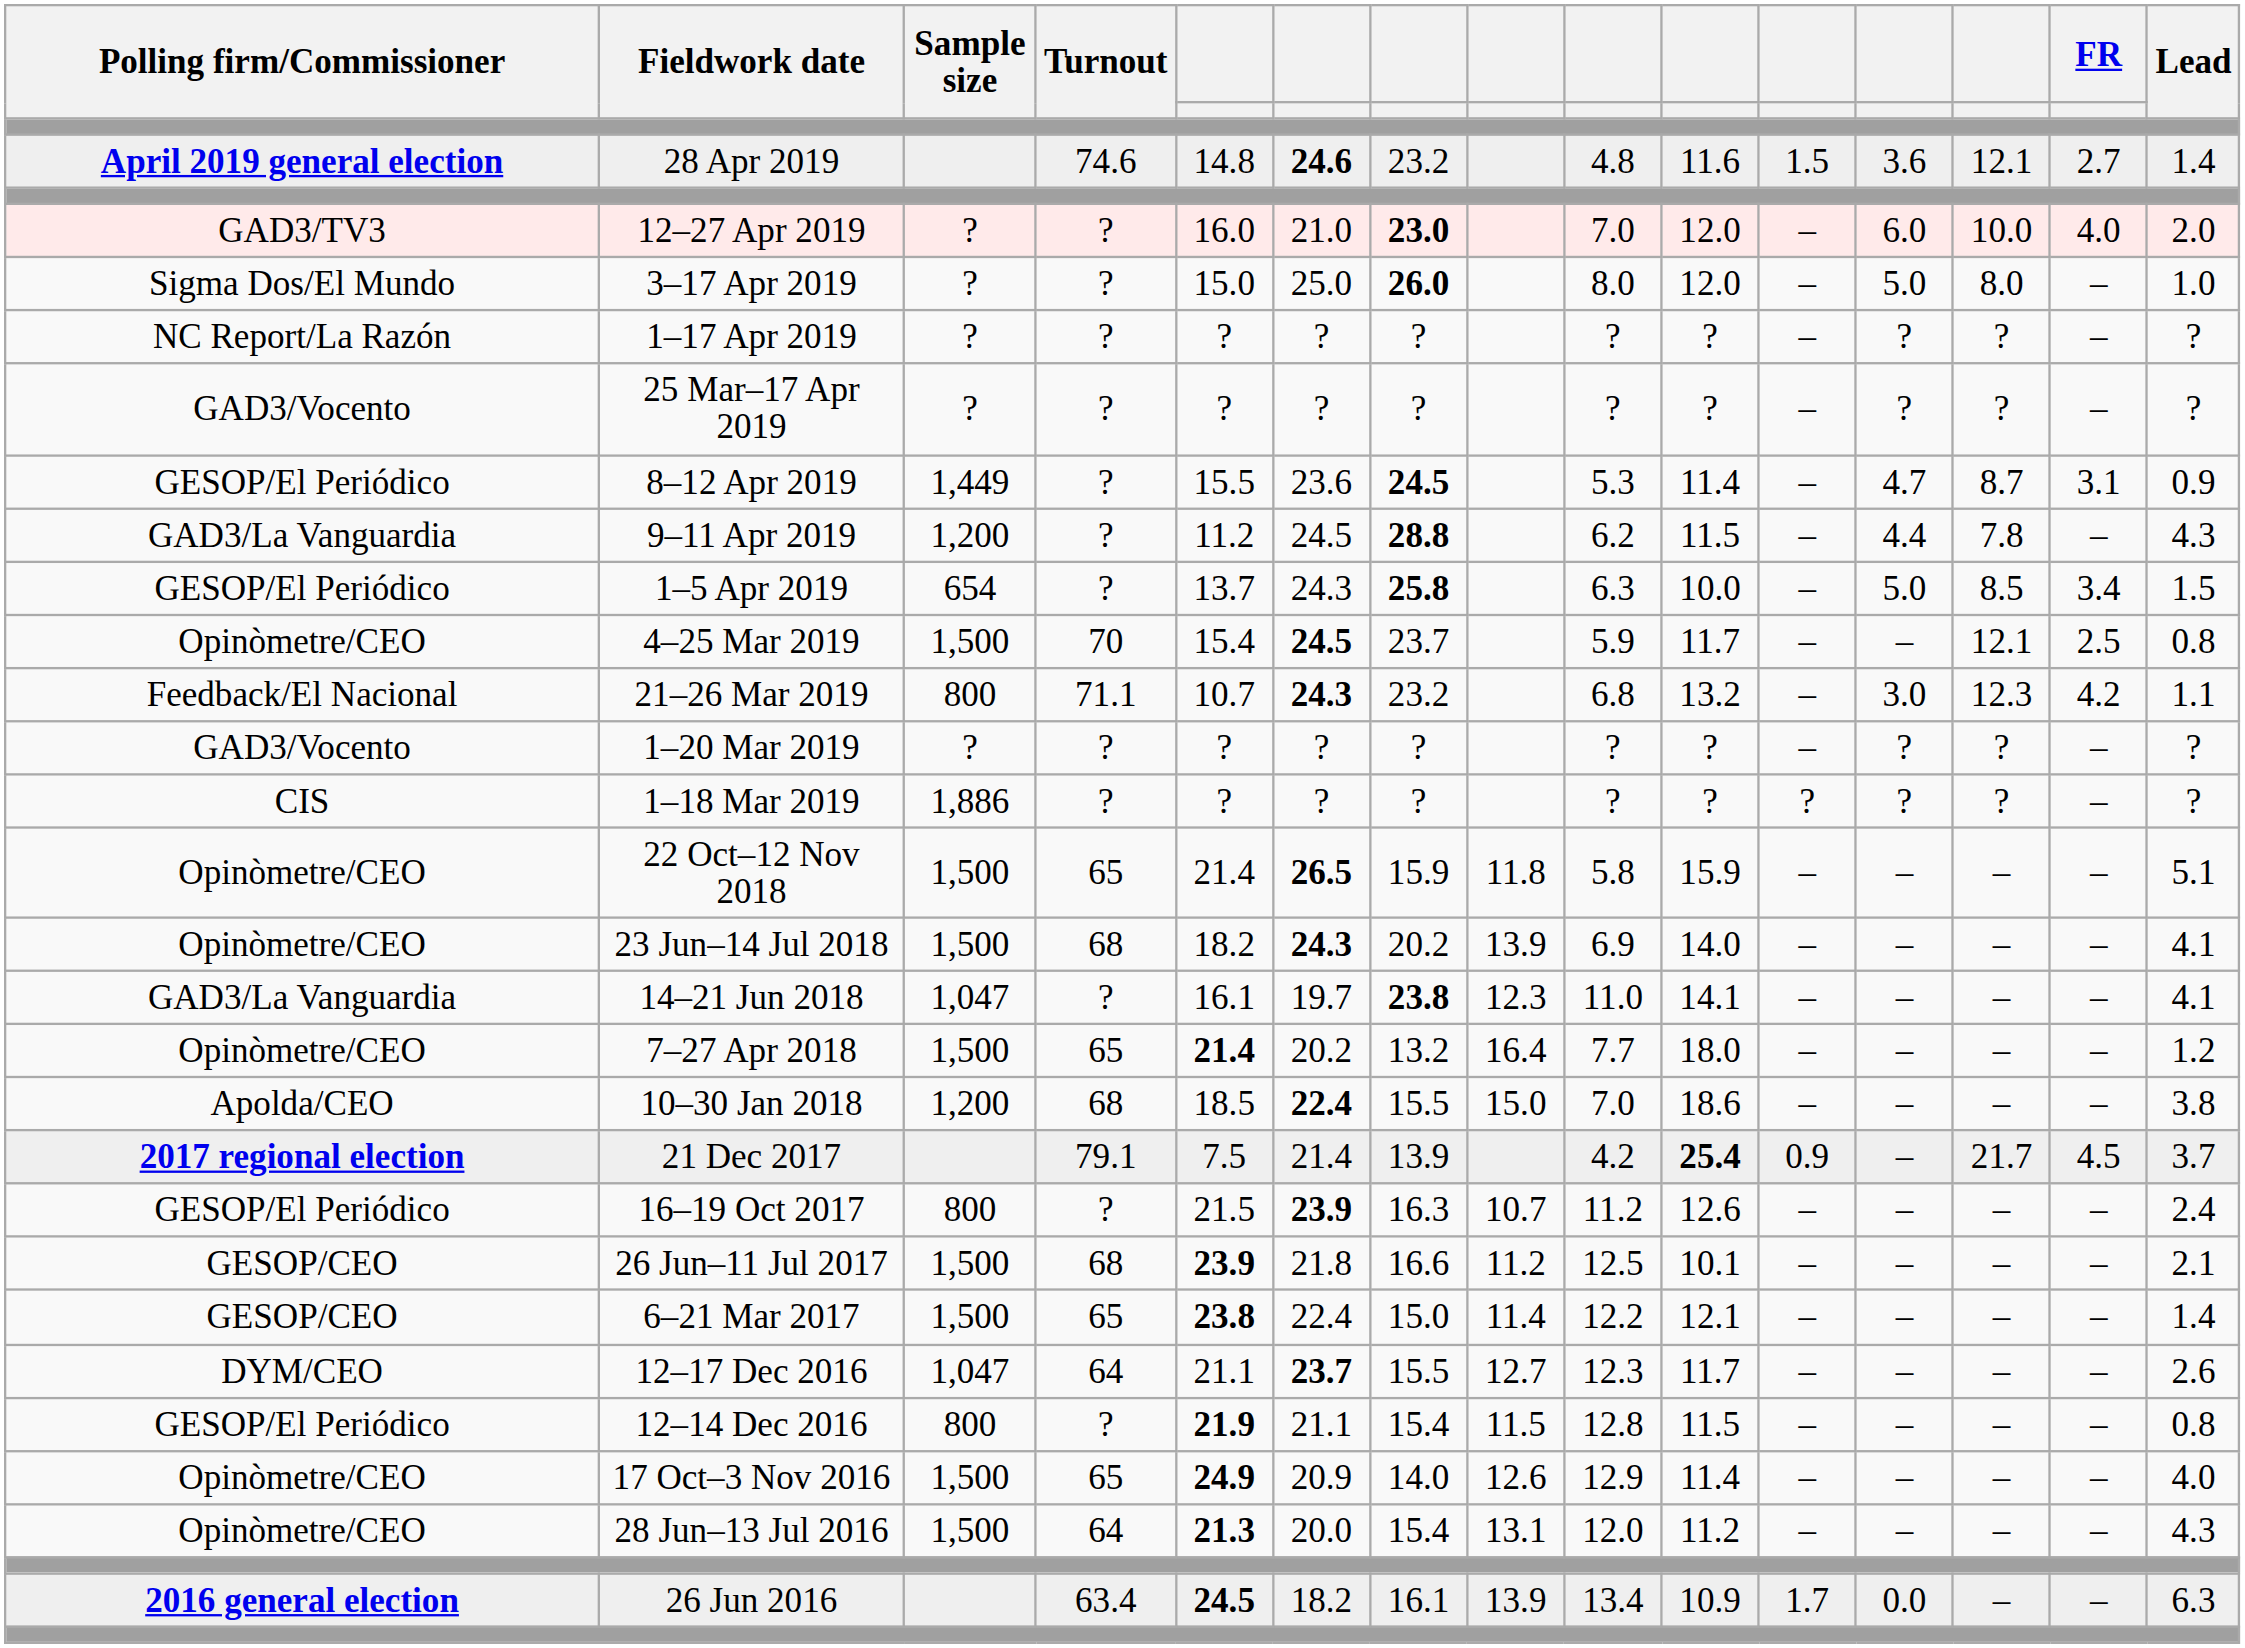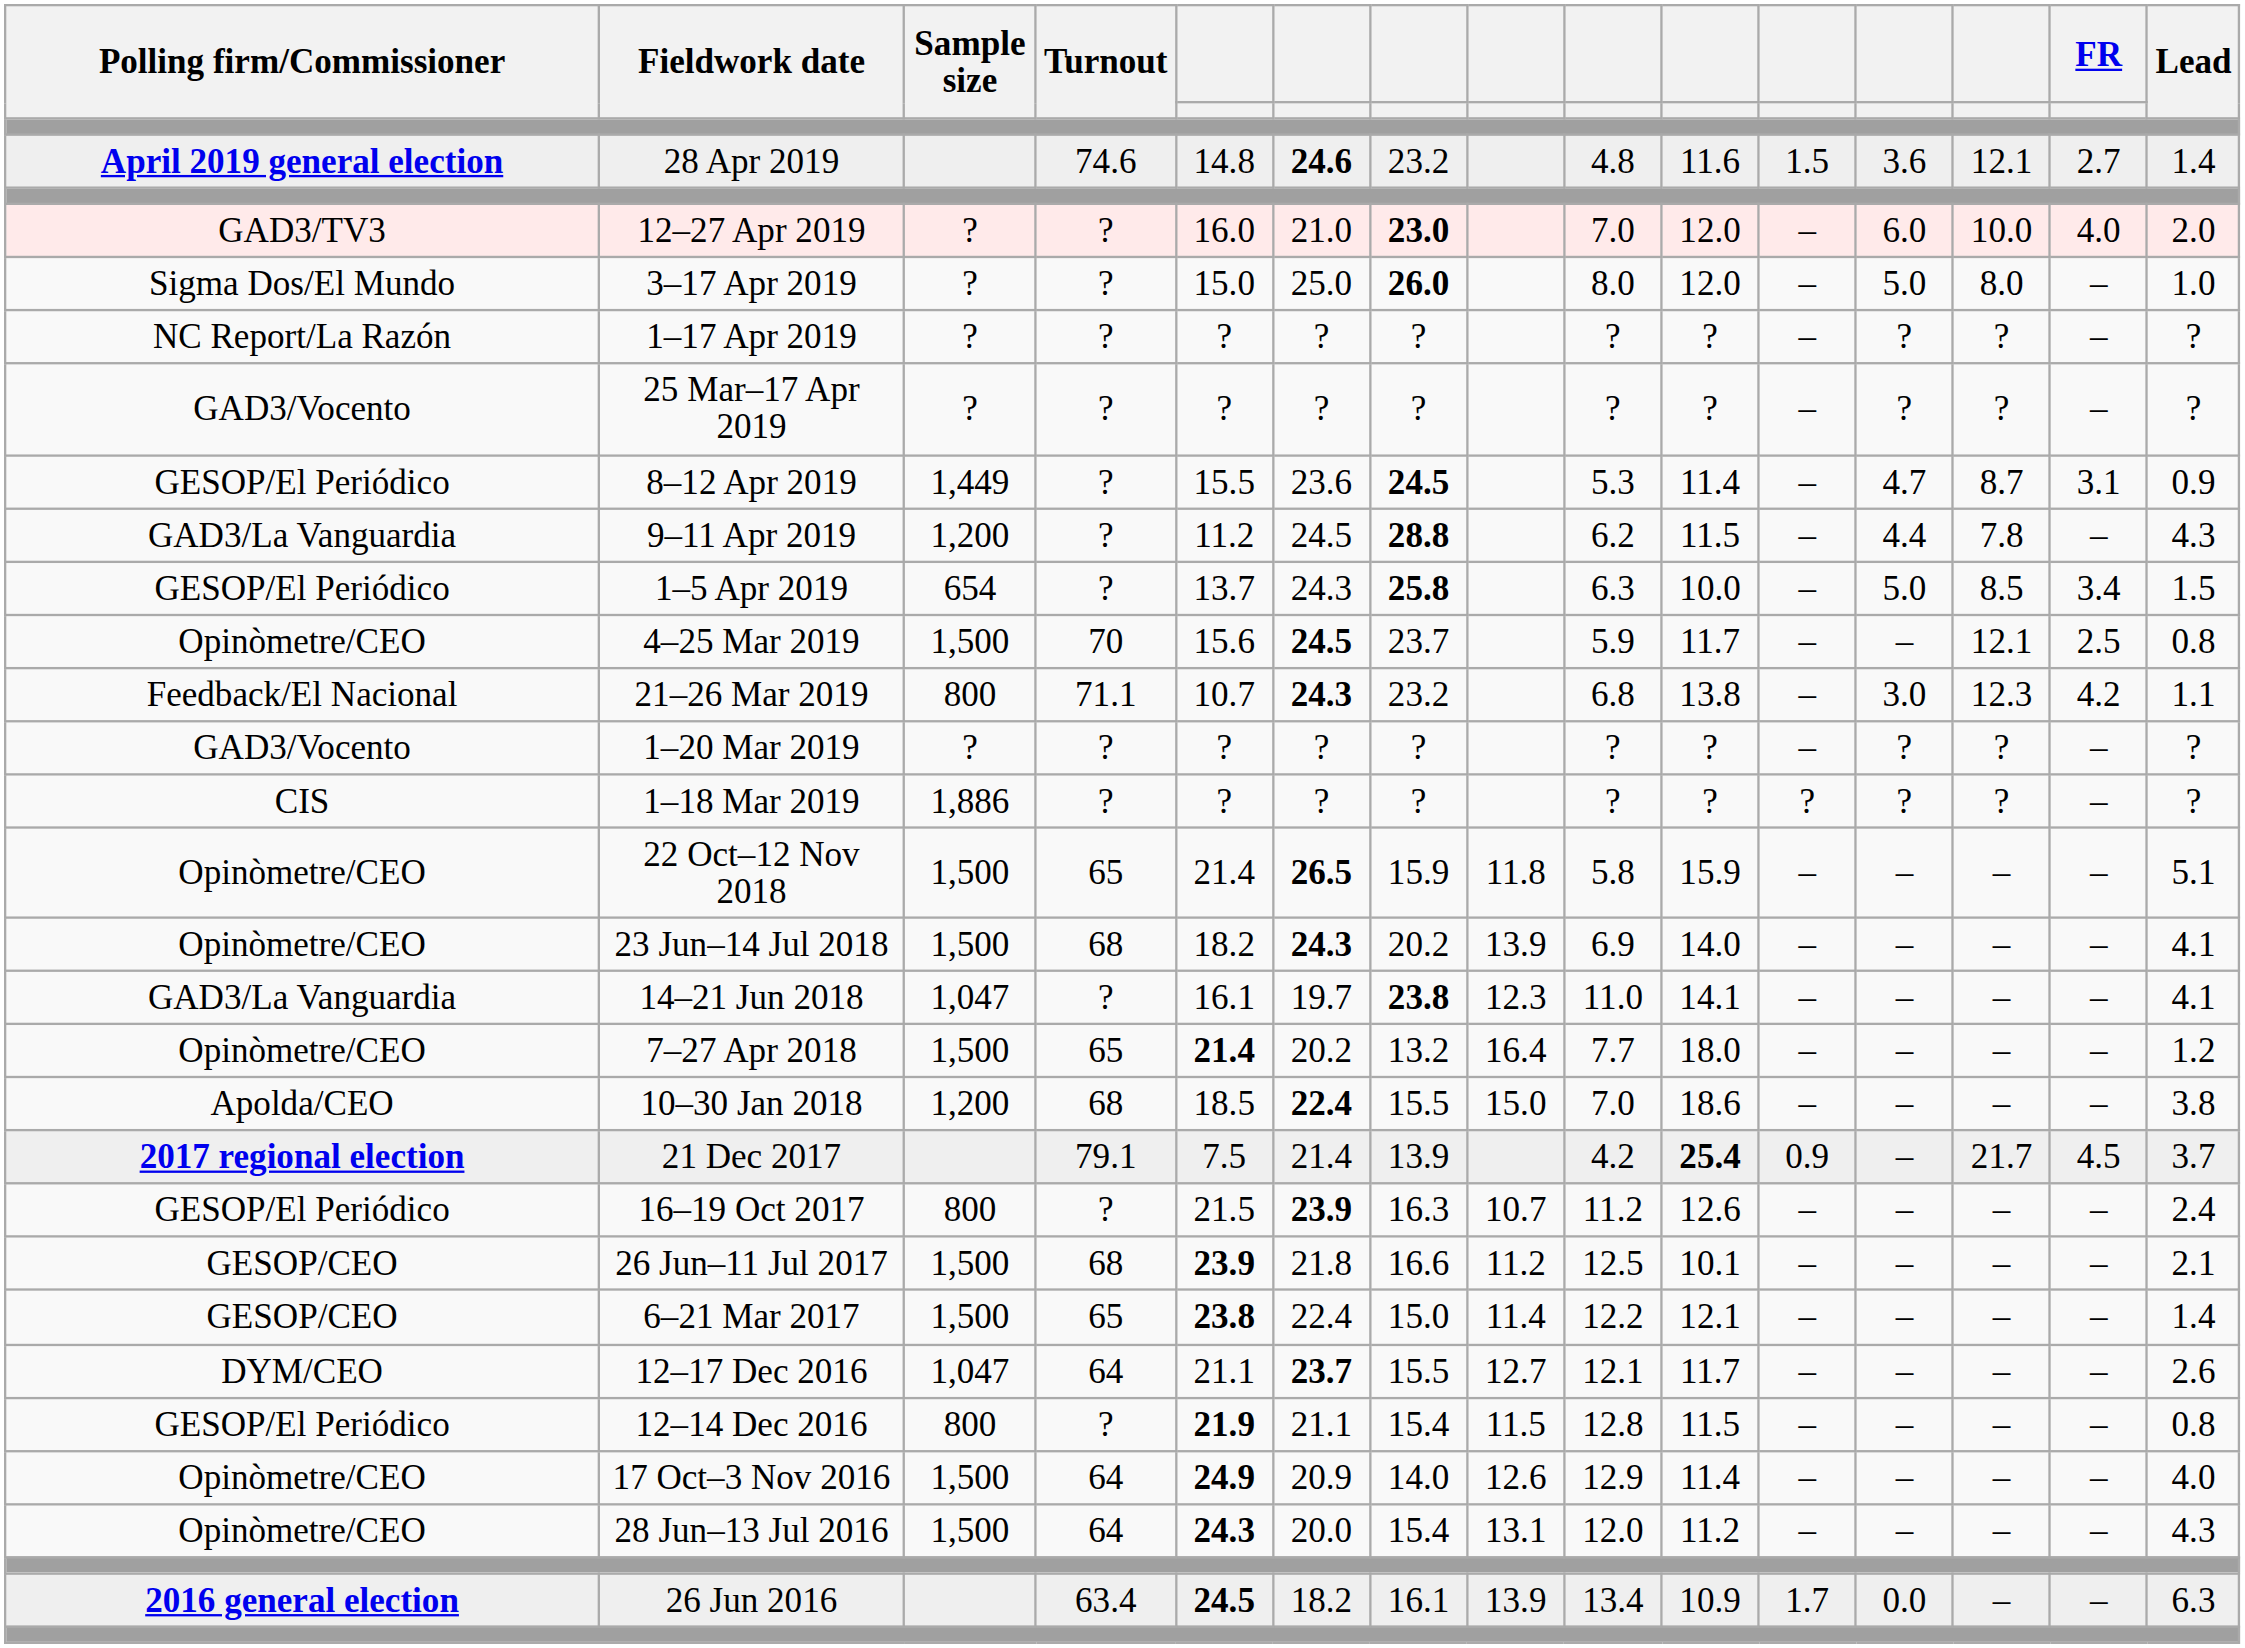(1224, 640) 15.4 -> (1224, 640) 15.6
(1710, 693) 13.2 -> (1710, 693) 13.8
(1613, 1369) 12.3 -> (1613, 1369) 12.1
(1106, 1476) 65 -> (1106, 1476) 64
(1224, 1529) 21.3 -> (1224, 1529) 24.3
